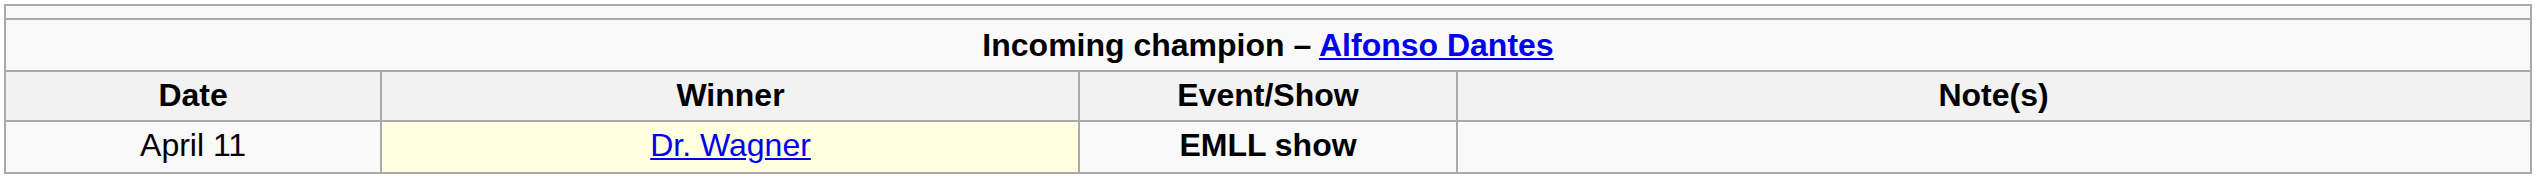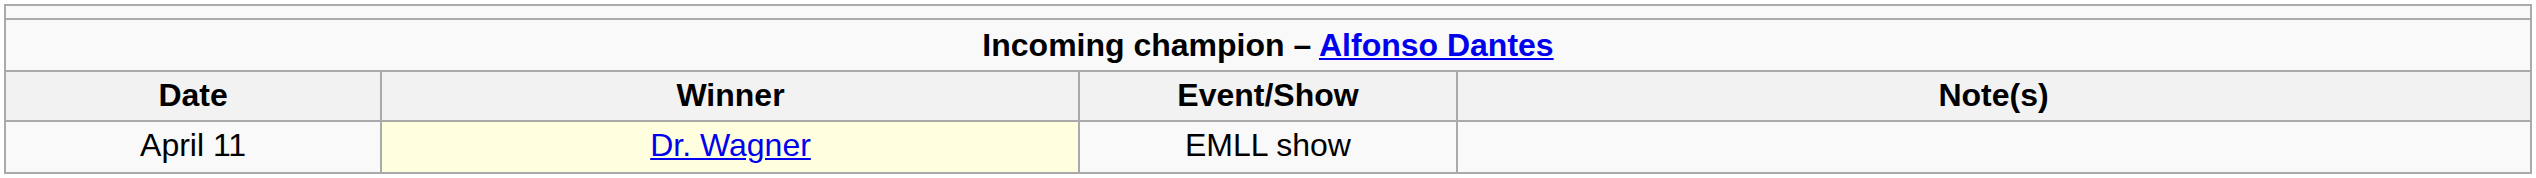(1268, 146) bold -> (1268, 146) normal
